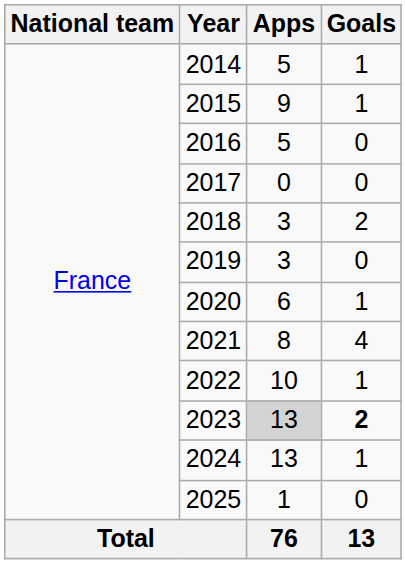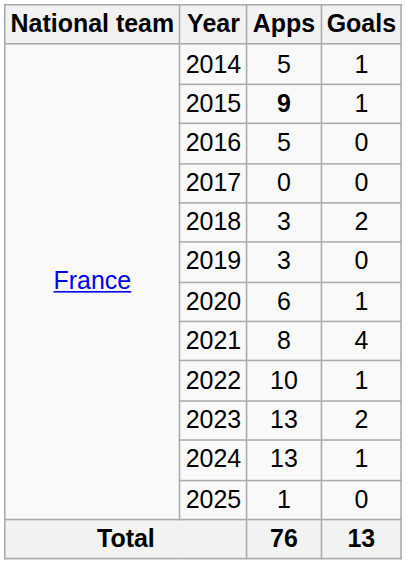(284, 103) normal -> (284, 103) bold
(284, 420) lightgrey background -> (284, 420) no background
(361, 420) bold -> (361, 420) normal
